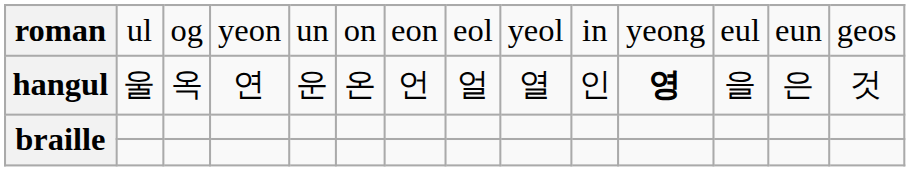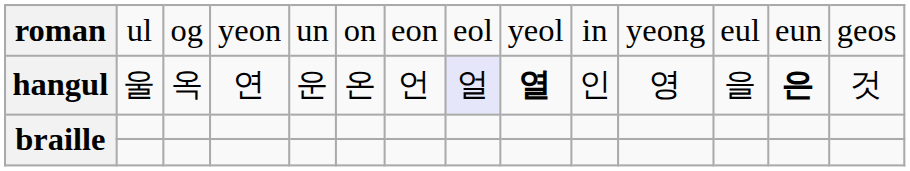(473, 83) no background -> (473, 83) lavender background
(536, 83) normal -> (536, 83) bold
(666, 83) bold -> (666, 83) normal
(798, 83) normal -> (798, 83) bold
